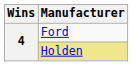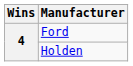(62, 52) khaki background -> (62, 52) no background
